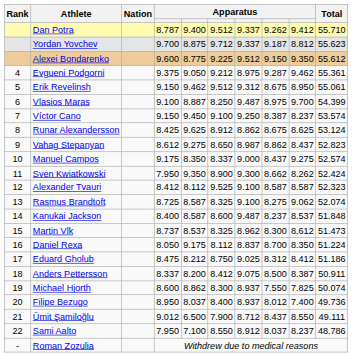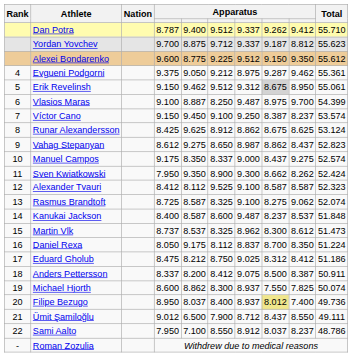(275, 88) no background -> (275, 88) lightgrey background
(275, 303) no background -> (275, 303) khaki background
